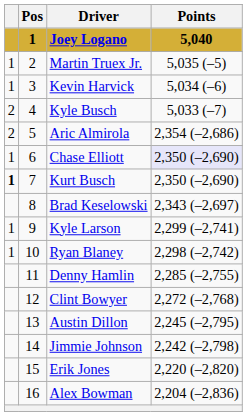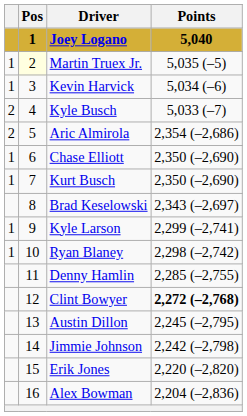(32, 63) no background -> (32, 63) lightyellow background
(196, 157) lavender background -> (196, 157) no background
(11, 181) bold -> (11, 181) normal
(196, 299) normal -> (196, 299) bold
